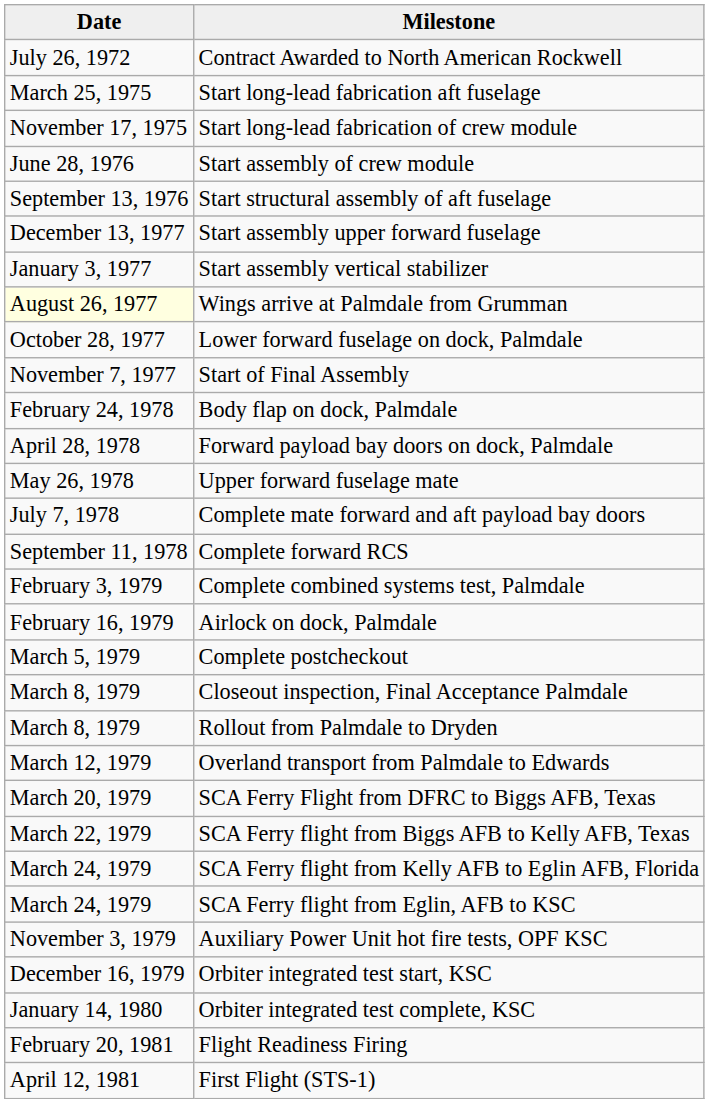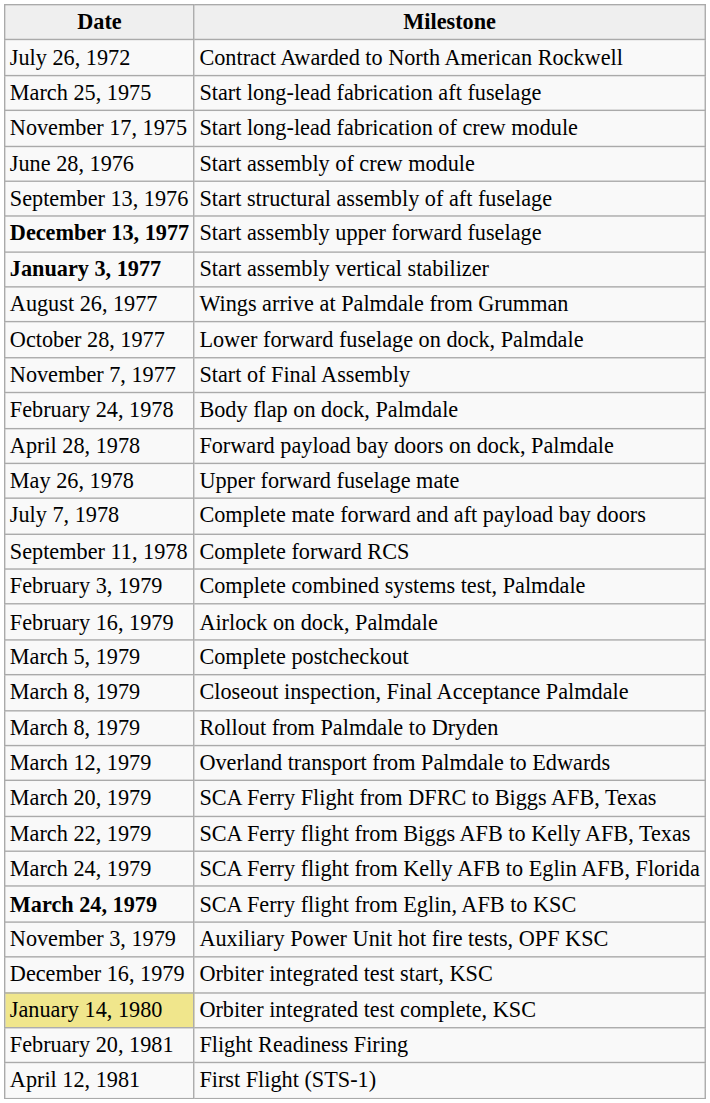(97, 233) normal -> (99, 233) bold
(81, 269) normal -> (86, 269) bold
(84, 304) lightyellow background -> (84, 304) no background
(81, 903) normal -> (83, 903) bold
(86, 1009) no background -> (86, 1009) khaki background
